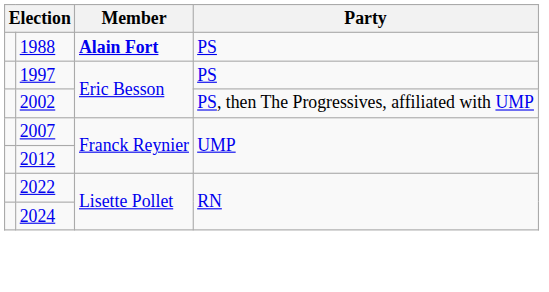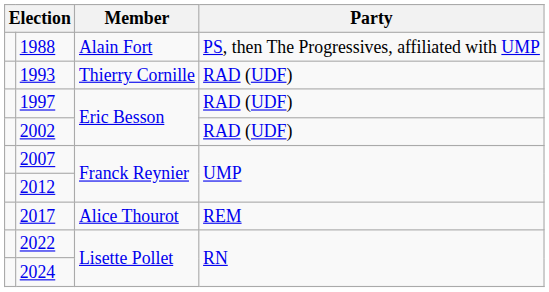(119, 46) bold -> (116, 46) normal
(207, 46) PS -> (371, 46) PS, then The Progressives, affiliated with UMP
+ row: (37, 74)
(207, 74) PS -> (248, 103) RAD (UDF)
(366, 103) PS, then The Progressives, affiliated with UMP -> (248, 131) RAD (UDF)
+ row: (37, 215)
